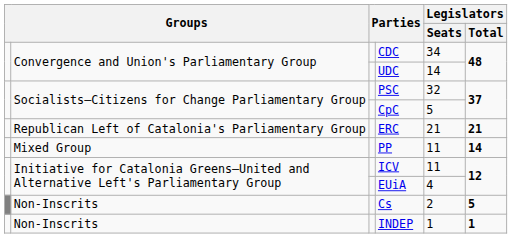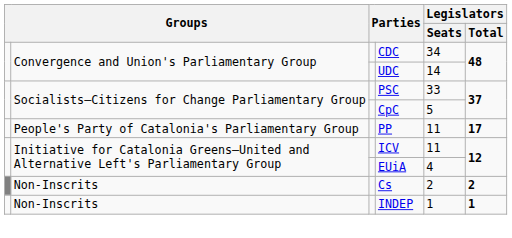(433, 90) 32 -> (433, 90) 33
- row: (389, 128)
(52, 147) Mixed Group -> (186, 128) People's Party of Catalonia's Parliamentary Group
(475, 147) 14 -> (475, 128) 17
(471, 205) 5 -> (471, 186) 2
